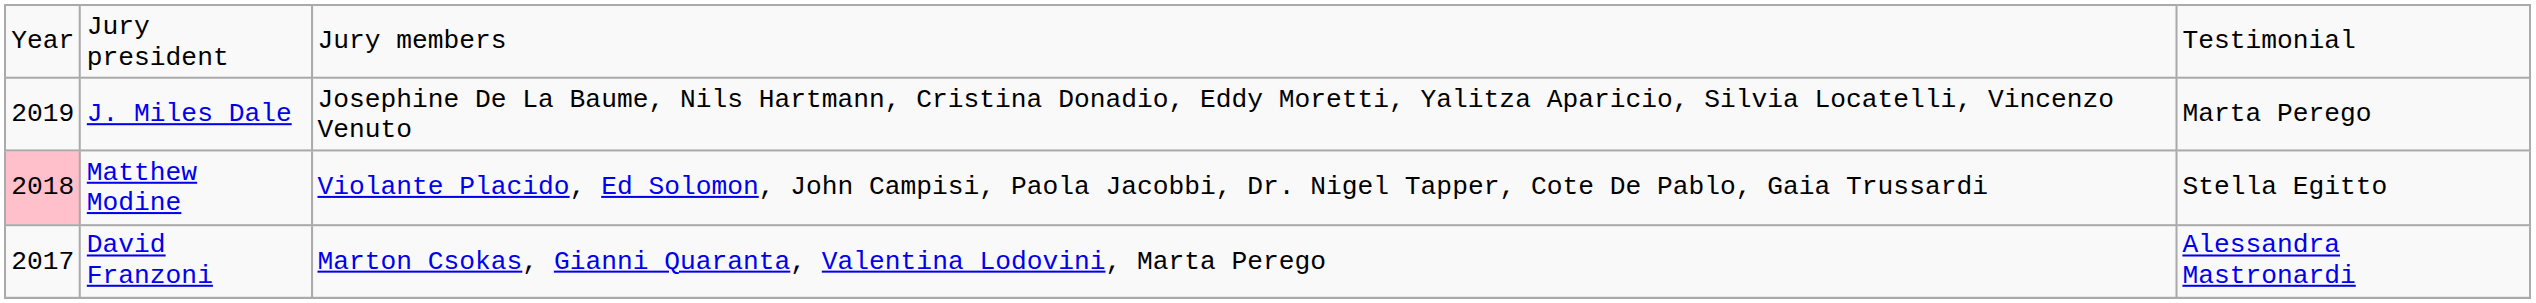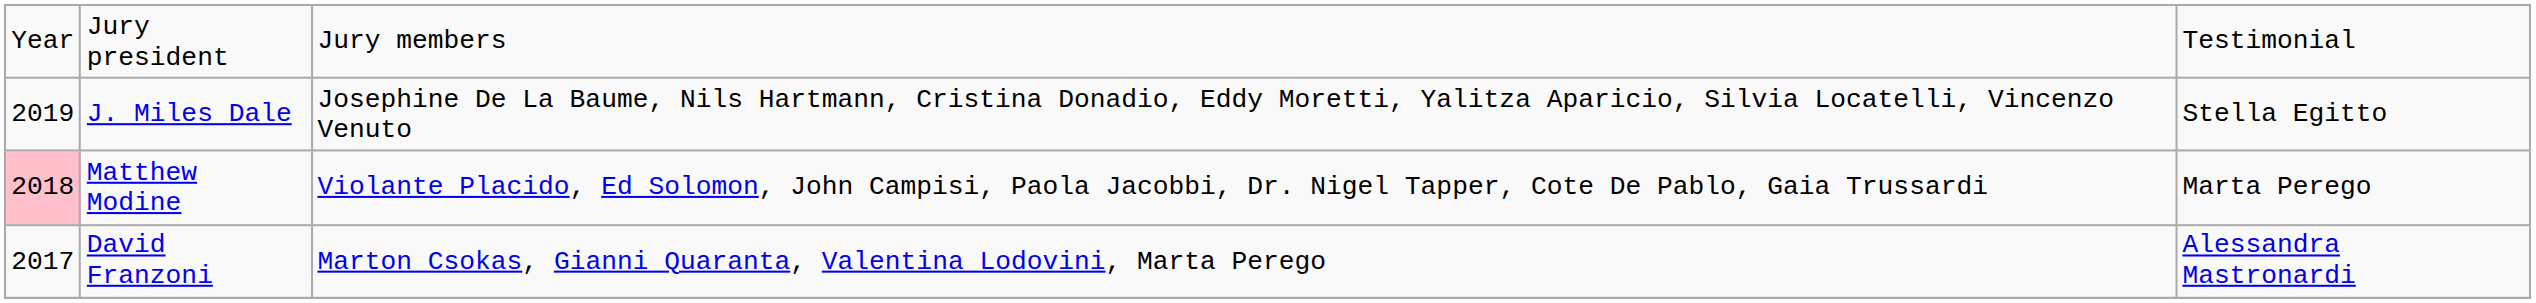(2277, 115) Marta Perego -> (2285, 115) Stella Egitto
(2285, 188) Stella Egitto -> (2277, 188) Marta Perego
